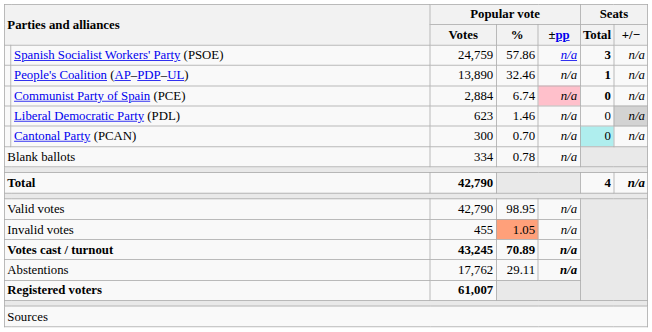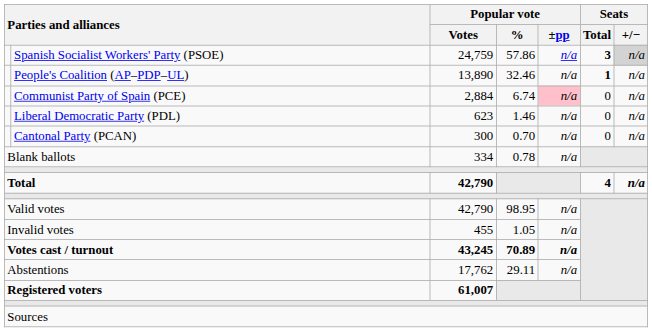(637, 55) no background -> (637, 55) lightgrey background
(608, 95) bold -> (608, 95) normal
(637, 116) lightgrey background -> (637, 116) no background
(608, 136) paleturquoise background -> (608, 136) no background
(524, 229) lightsalmon background -> (524, 229) no background
(569, 270) bold -> (569, 270) normal
